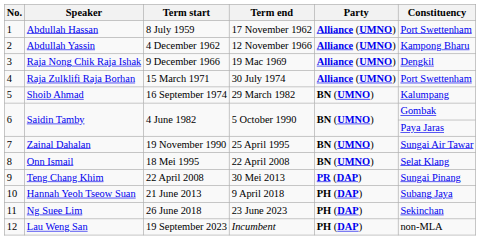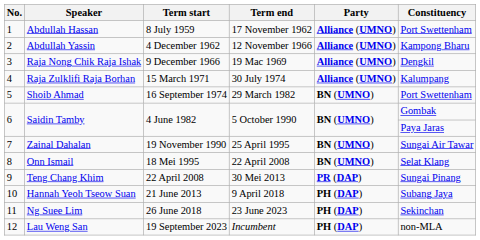(436, 78) Port Swettenham -> (425, 78) Kalumpang
(425, 95) Kalumpang -> (436, 95) Port Swettenham
